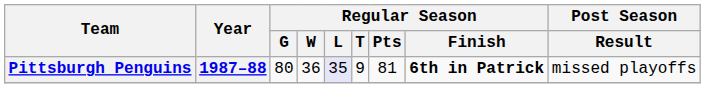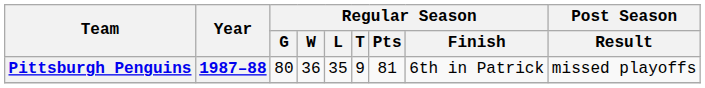(338, 70) lavender background -> (338, 70) no background
(477, 70) bold -> (477, 70) normal
